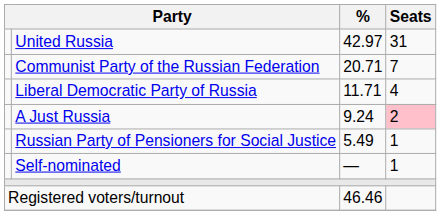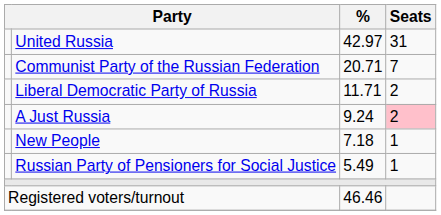(394, 91) 4 -> (394, 91) 2
+ row: (58, 141)
- row: (68, 166)
